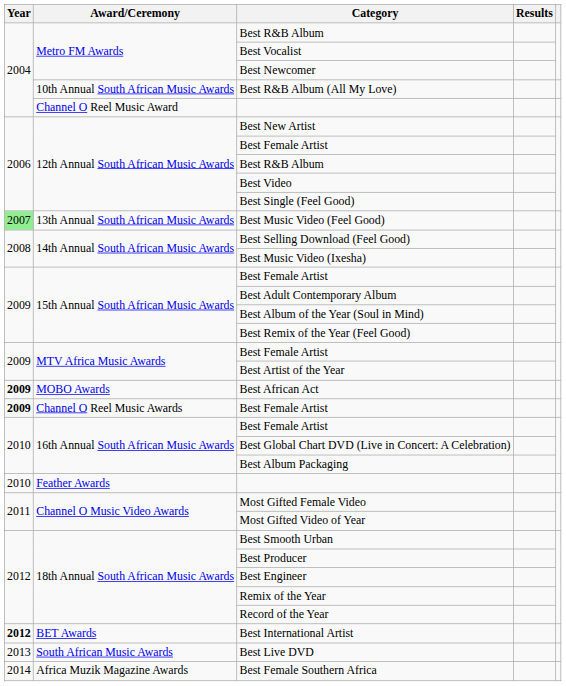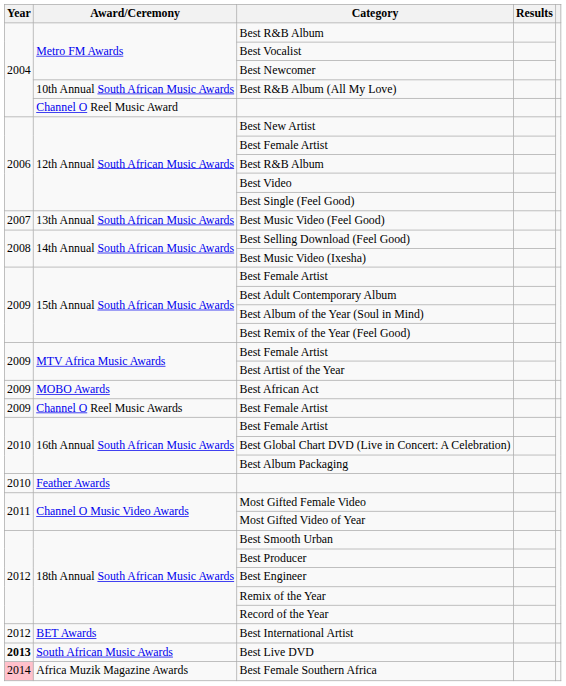(19, 220) lightgreen background -> (19, 220) no background
(19, 389) bold -> (19, 389) normal
(19, 408) bold -> (19, 408) normal
(19, 633) bold -> (19, 633) normal
(19, 652) normal -> (19, 652) bold
(19, 671) no background -> (19, 671) pink background
